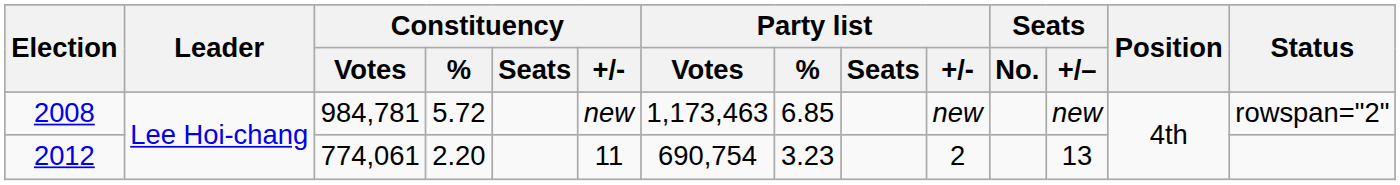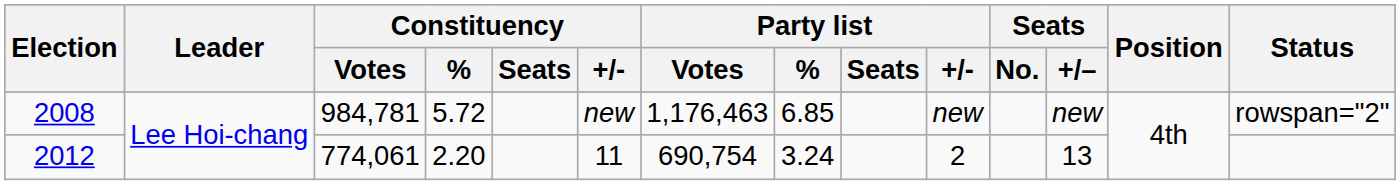(707, 112) 1,173,463 -> (707, 112) 1,176,463
(808, 156) 3.23 -> (808, 156) 3.24
